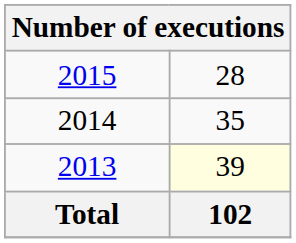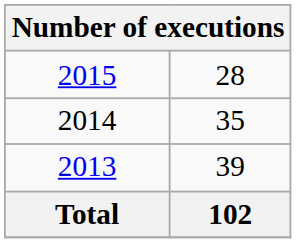(230, 167) lightyellow background -> (230, 167) no background
